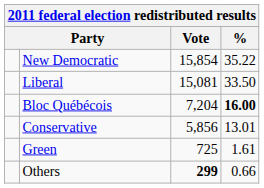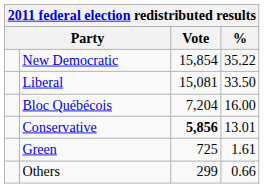(240, 104) bold -> (240, 104) normal
(202, 127) normal -> (202, 127) bold
(207, 171) bold -> (207, 171) normal
